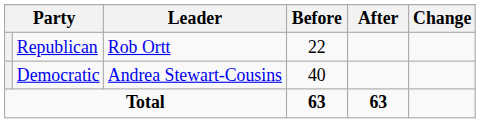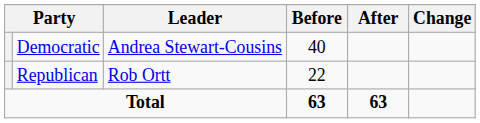rows swapped: (58, 74) <-> (57, 46)
